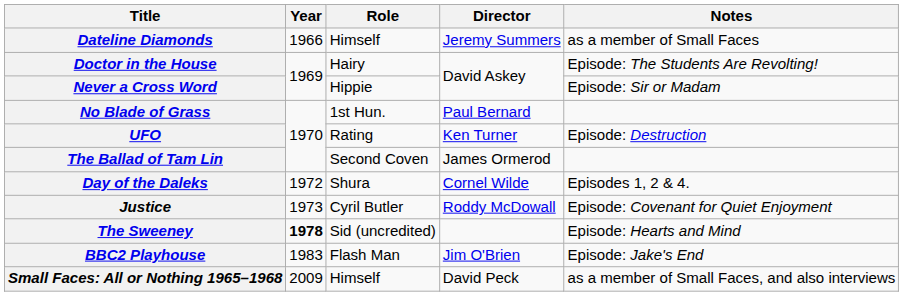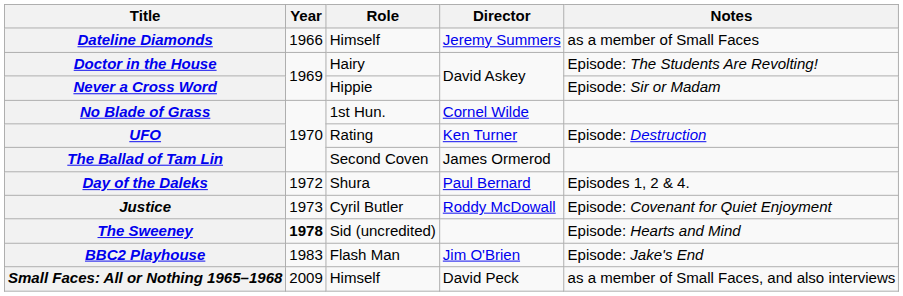(487, 111) Paul Bernard -> (486, 111) Cornel Wilde
(486, 183) Cornel Wilde -> (487, 183) Paul Bernard
